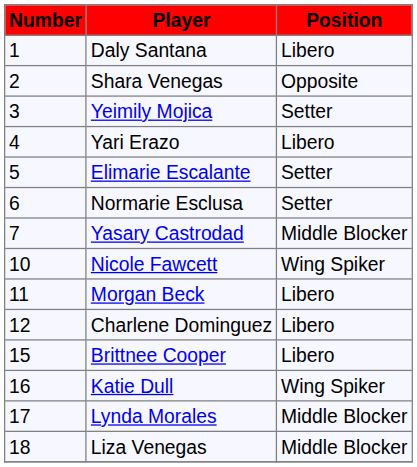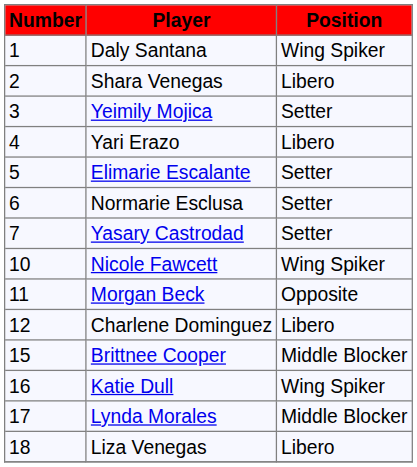(308, 50) Libero -> (333, 50) Wing Spiker
(320, 81) Opposite -> (308, 81) Libero
(344, 233) Middle Blocker -> (307, 233) Setter
(308, 294) Libero -> (320, 294) Opposite
(308, 355) Libero -> (344, 355) Middle Blocker
(344, 447) Middle Blocker -> (308, 447) Libero
